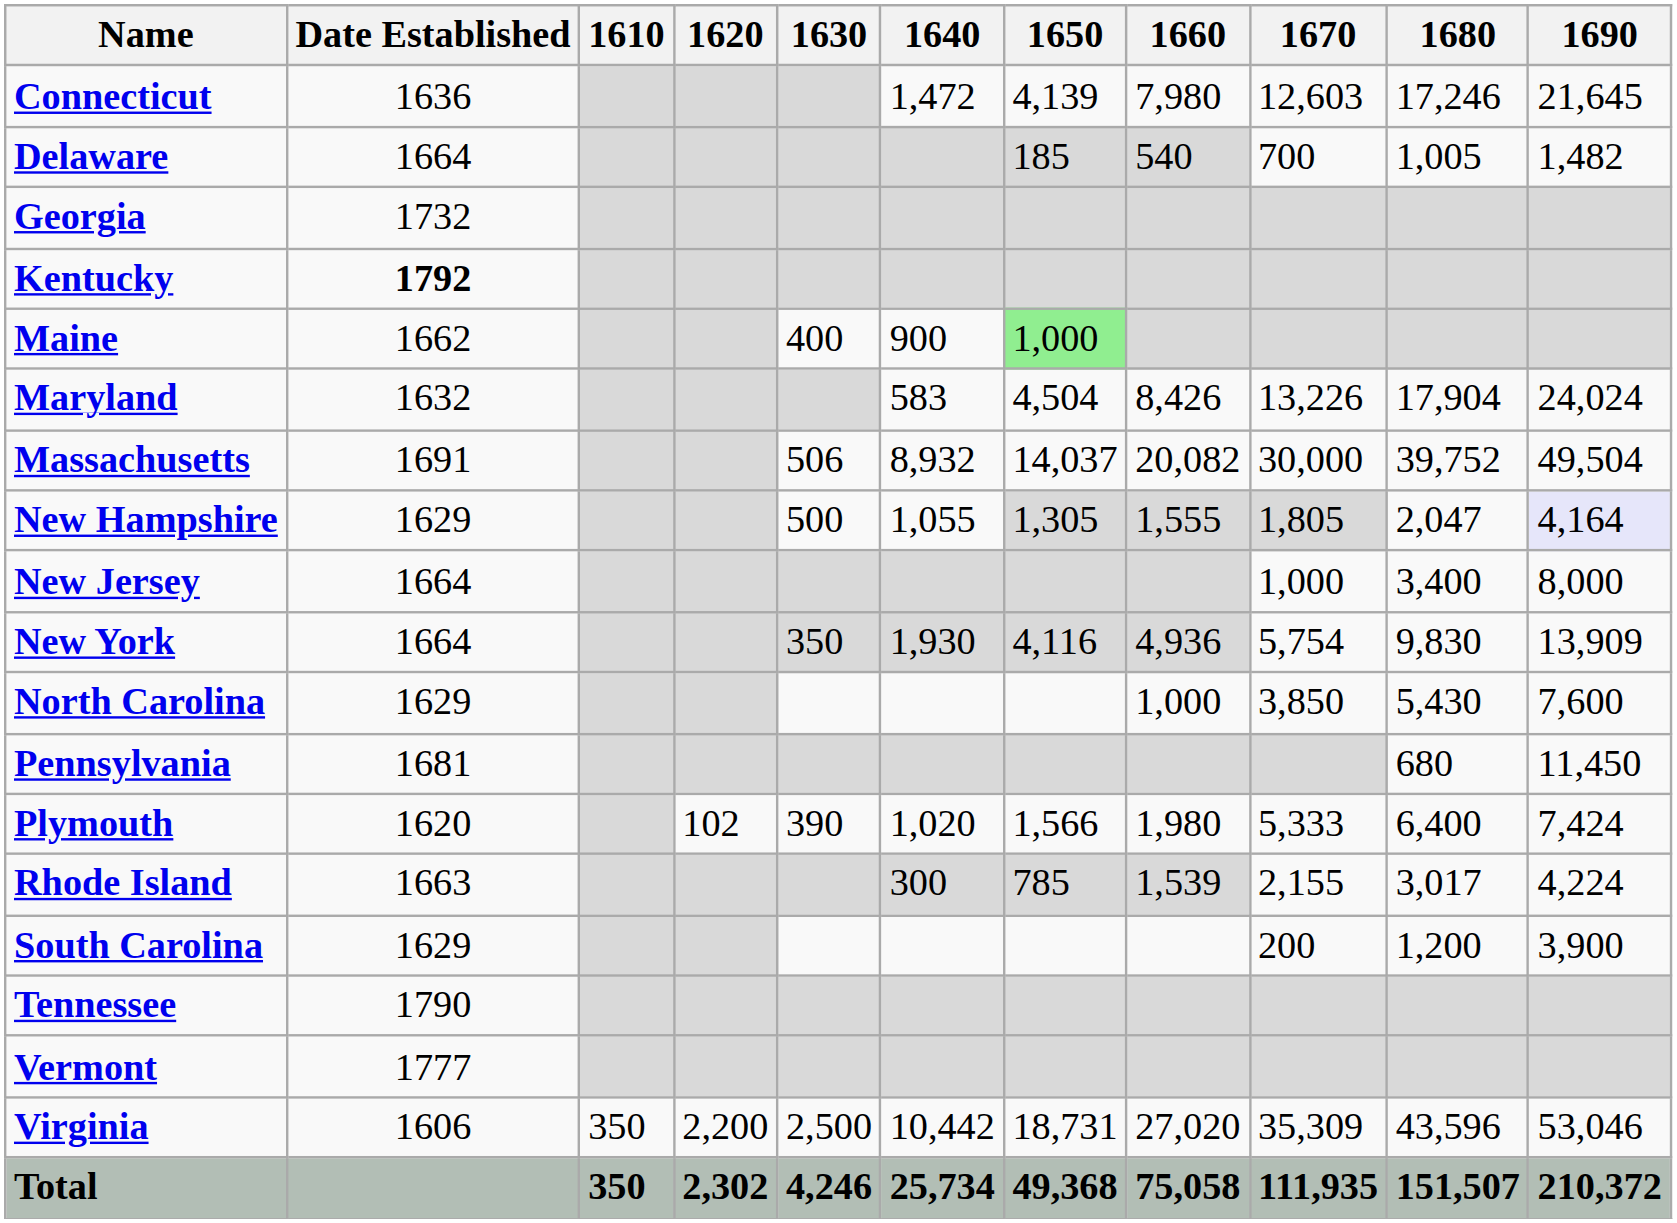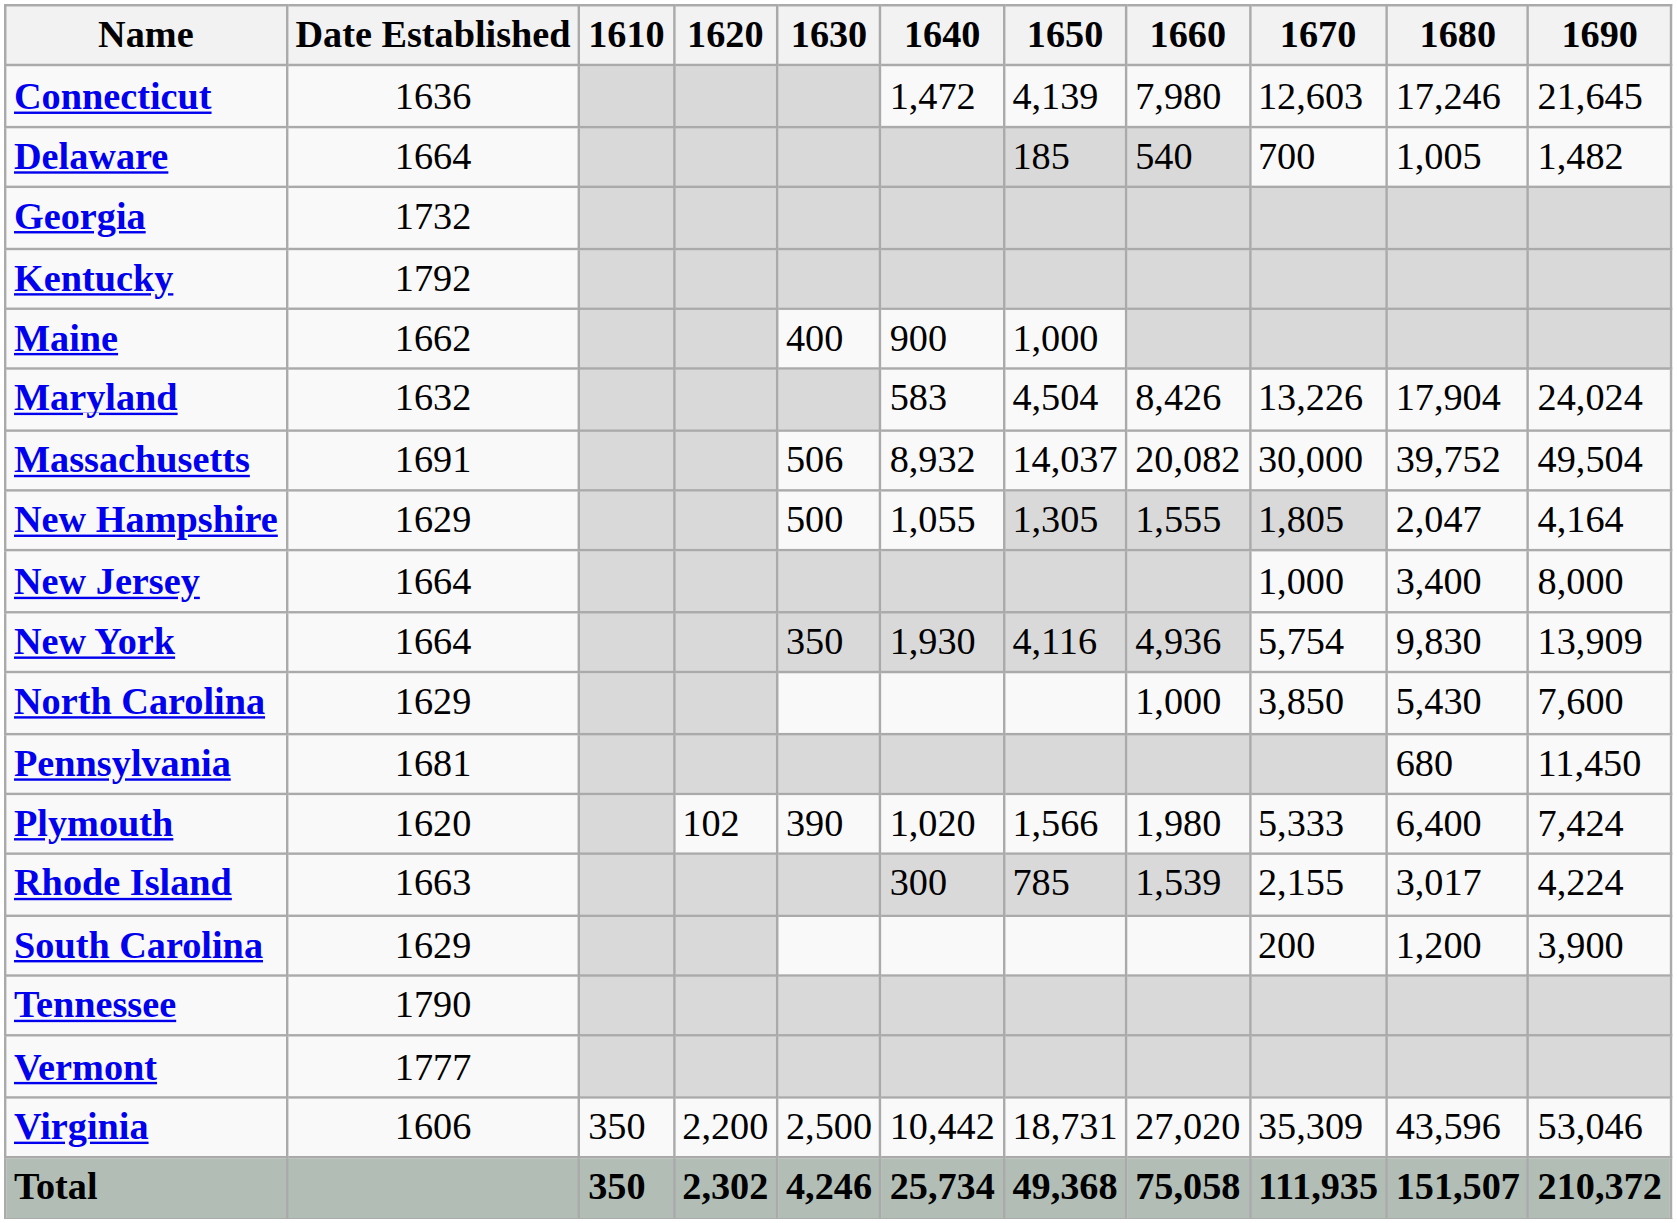(433, 277) bold -> (433, 277) normal
(1055, 338) lightgreen background -> (1055, 338) no background
(1581, 519) lavender background -> (1581, 519) no background
